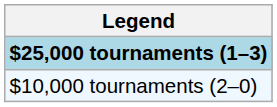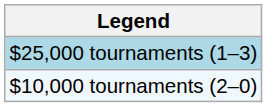(139, 53) bold -> (133, 53) normal
